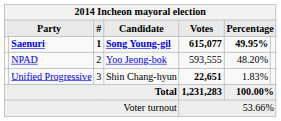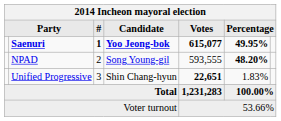(138, 44) Song Young-gil -> (138, 44) Yoo Jeong-bok
(136, 60) Yoo Jeong-bok -> (138, 60) Song Young-gil
(253, 60) normal -> (252, 60) bold
